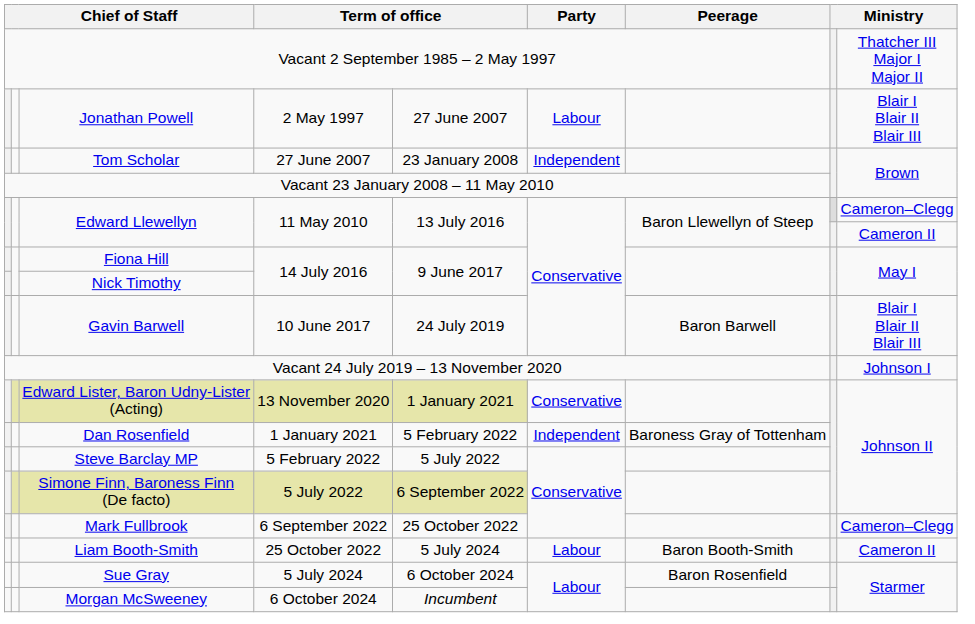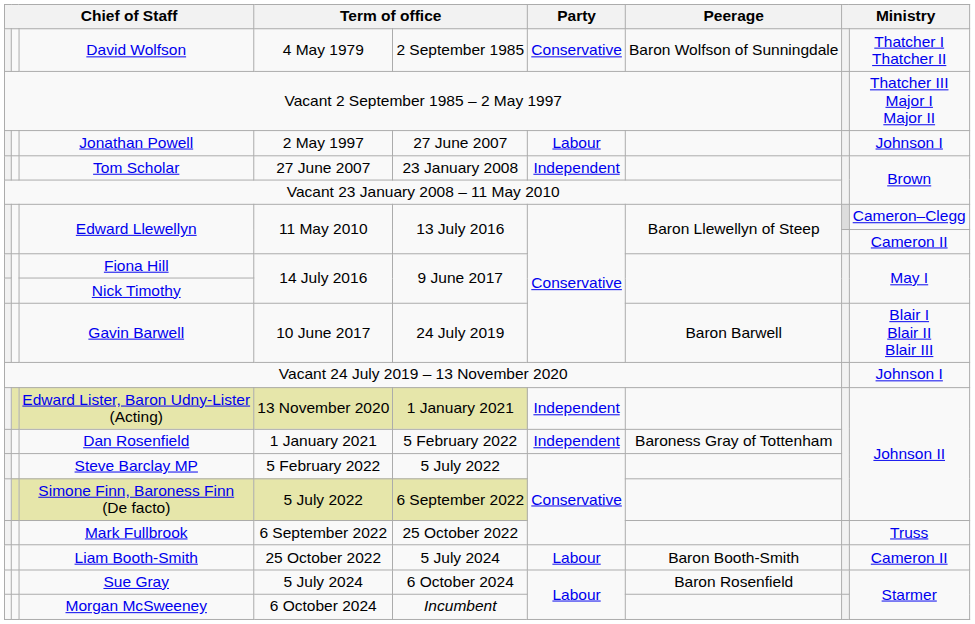+ row: (136, 50)
(897, 118) Blair I Blair II Blair III -> (909, 143) Johnson I
(577, 401) Conservative -> (577, 408) Independent
(897, 525) Cameron–Clegg -> (909, 532) Truss
